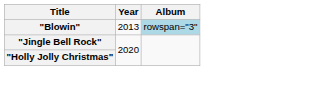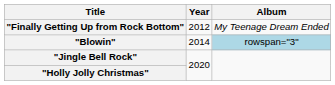+ row: (95, 27)
(128, 27) 2013 -> (199, 42) 2014
